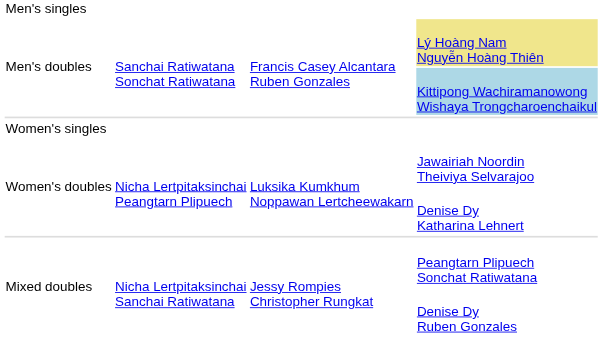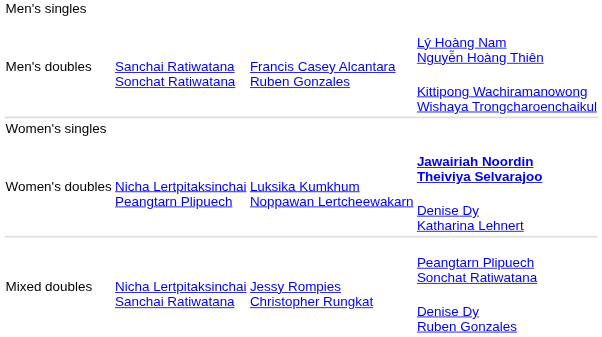(480, 50) khaki background -> (480, 50) no background
(507, 99) lightblue background -> (507, 99) no background
(476, 169) normal -> (480, 169) bold
